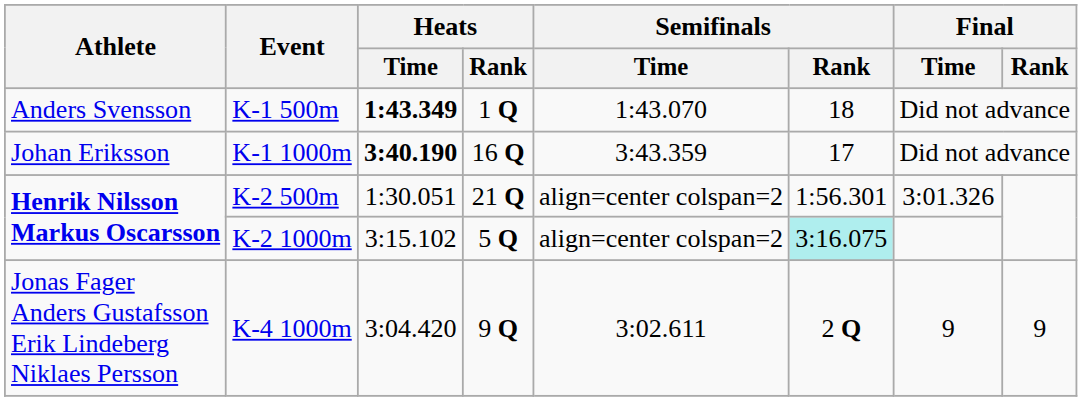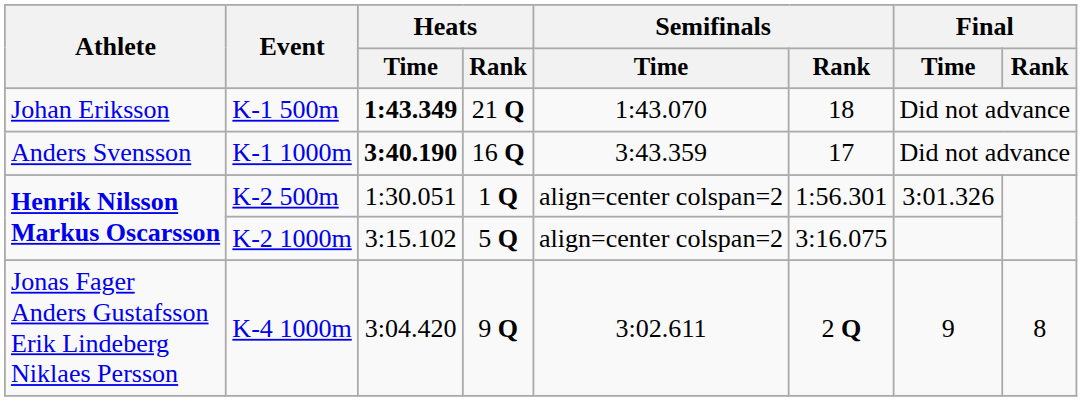(101, 110) Anders Svensson -> (90, 110) Johan Eriksson
(498, 110) 1 Q -> (498, 110) 21 Q
(90, 153) Johan Eriksson -> (101, 153) Anders Svensson
(498, 196) 21 Q -> (498, 196) 1 Q
(841, 239) paleturquoise background -> (841, 239) no background
(1040, 328) 9 -> (1040, 328) 8
